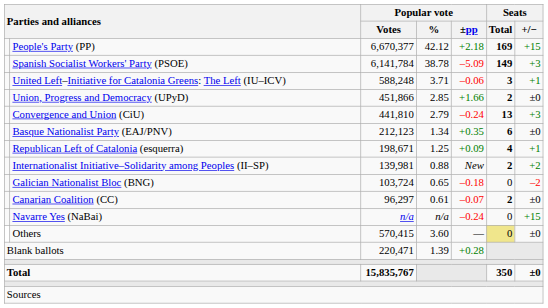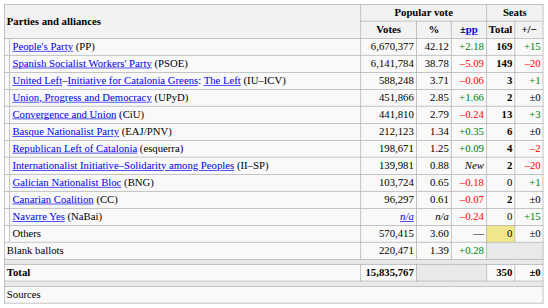(535, 64) +3 -> (533, 64) –20
(535, 149) +1 -> (535, 149) –2
(535, 166) +2 -> (533, 166) –20
(535, 183) –2 -> (535, 183) +1
